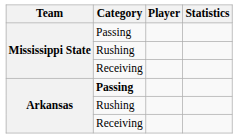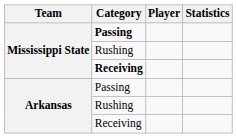(114, 32) normal -> (113, 32) bold
(119, 68) normal -> (119, 68) bold
(115, 87) bold -> (112, 87) normal
